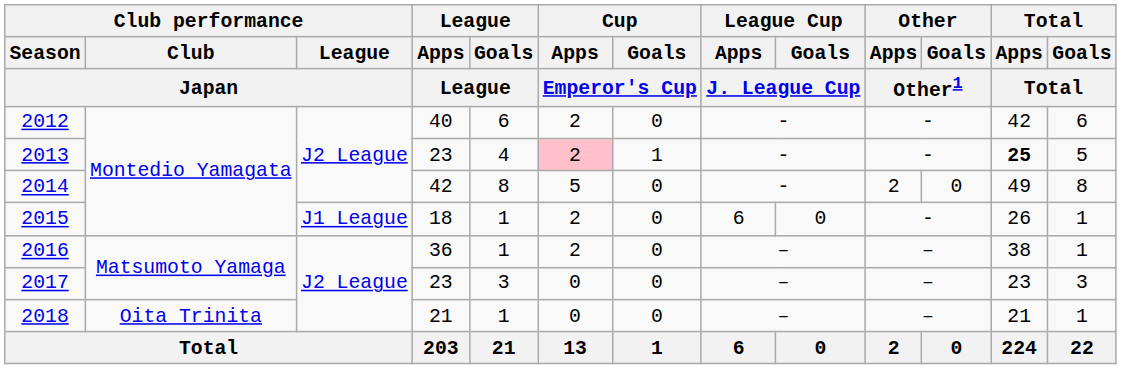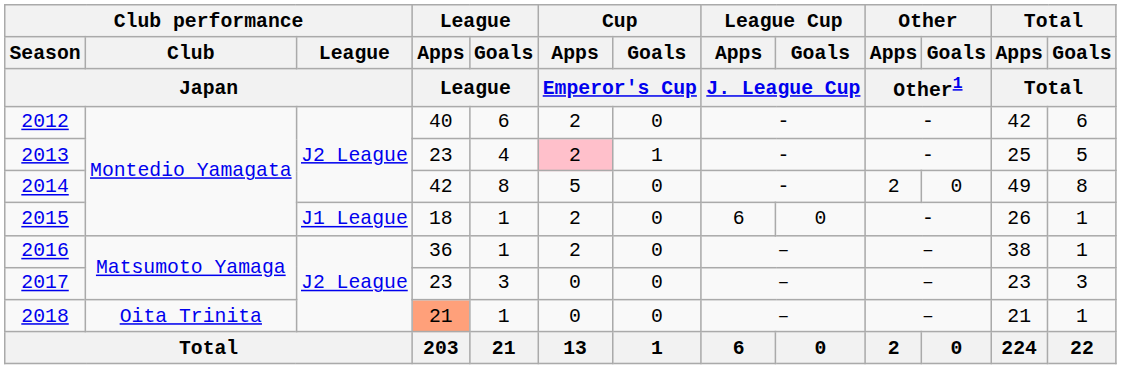(1019, 155) bold -> (1019, 155) normal
(441, 316) no background -> (441, 316) lightsalmon background
